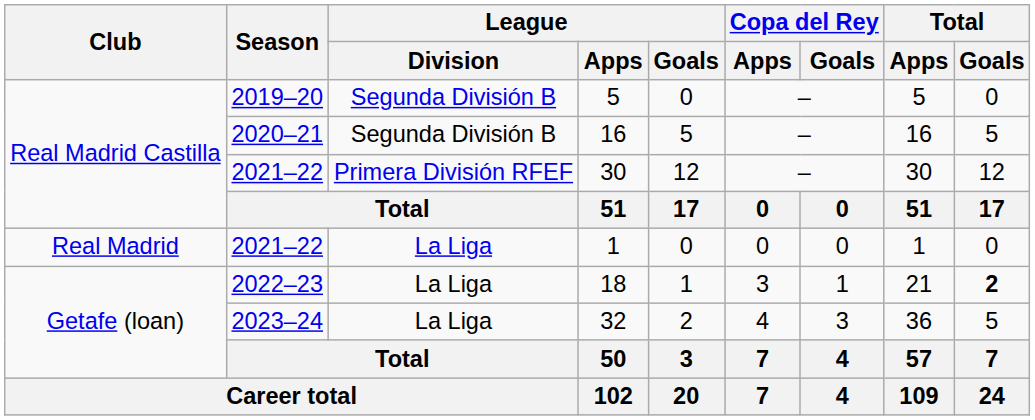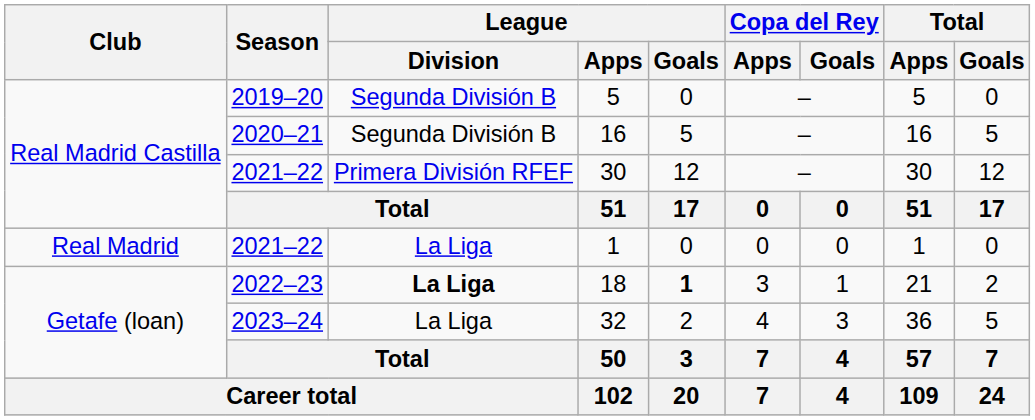(453, 284) normal -> (453, 284) bold
(686, 284) normal -> (686, 284) bold
(992, 284) bold -> (992, 284) normal
